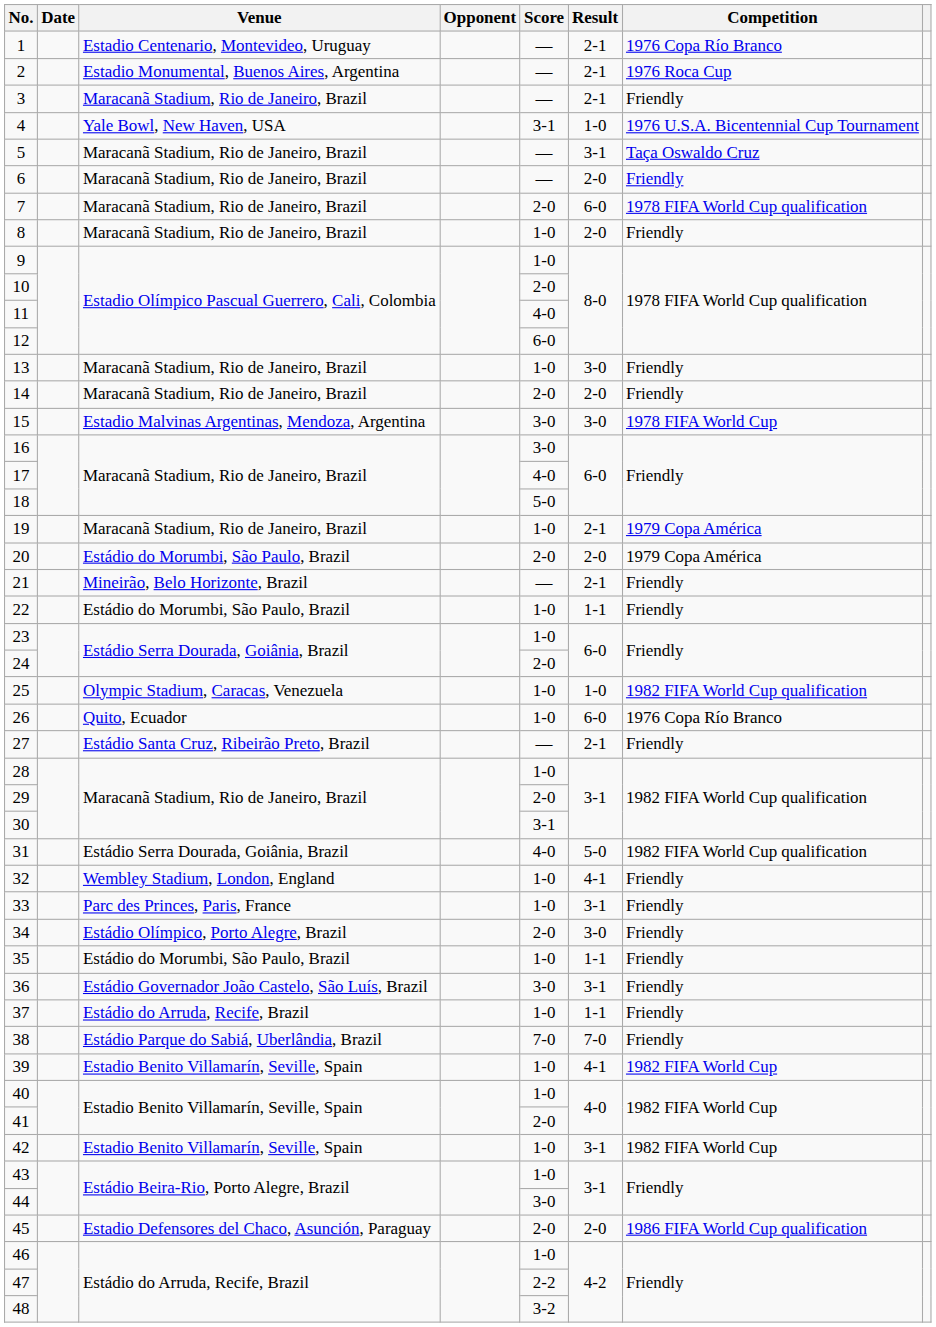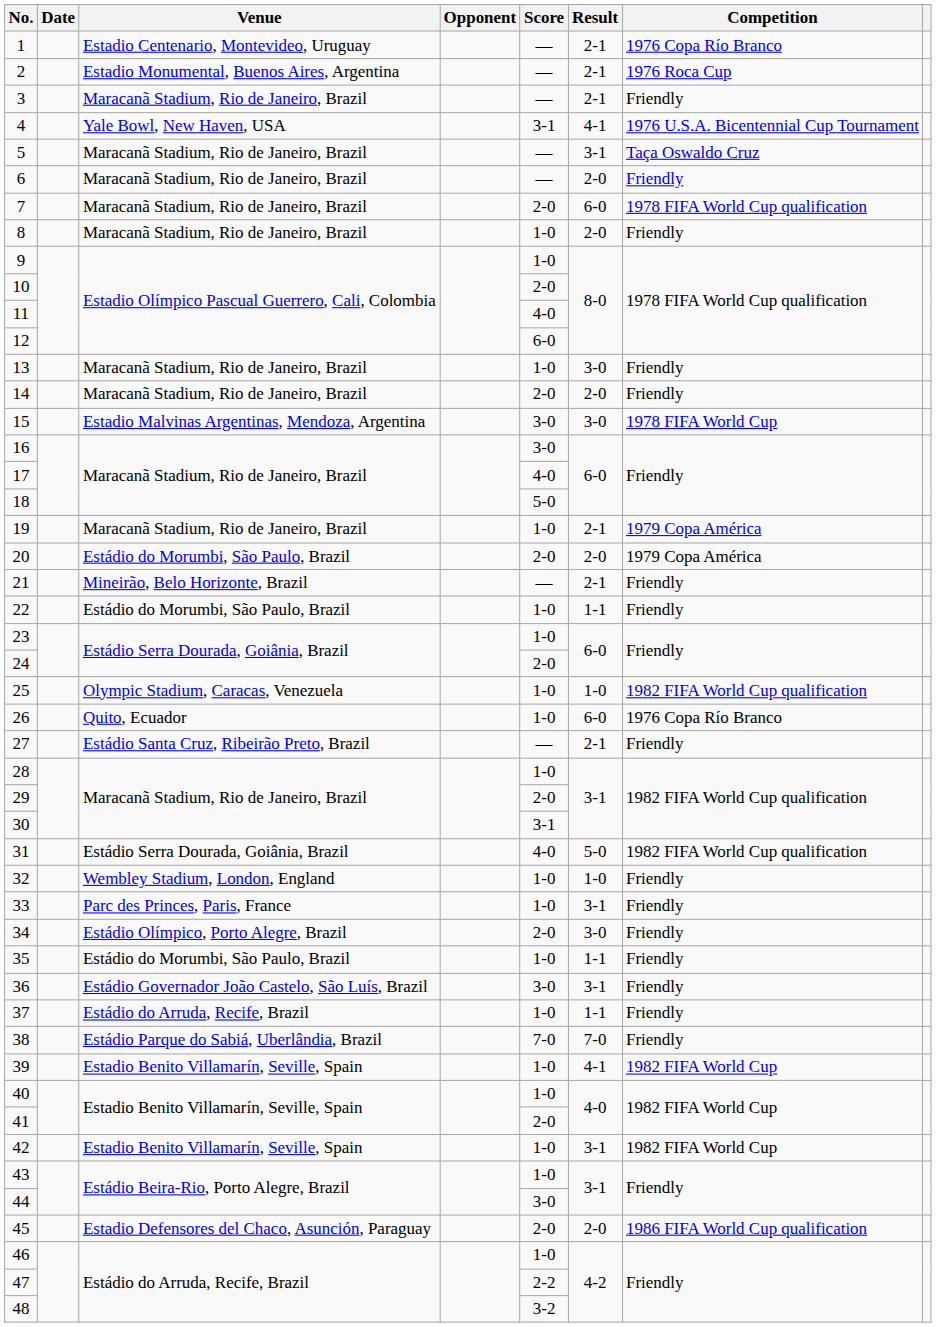(595, 125) 1-0 -> (595, 125) 4-1
(595, 878) 4-1 -> (595, 878) 1-0
